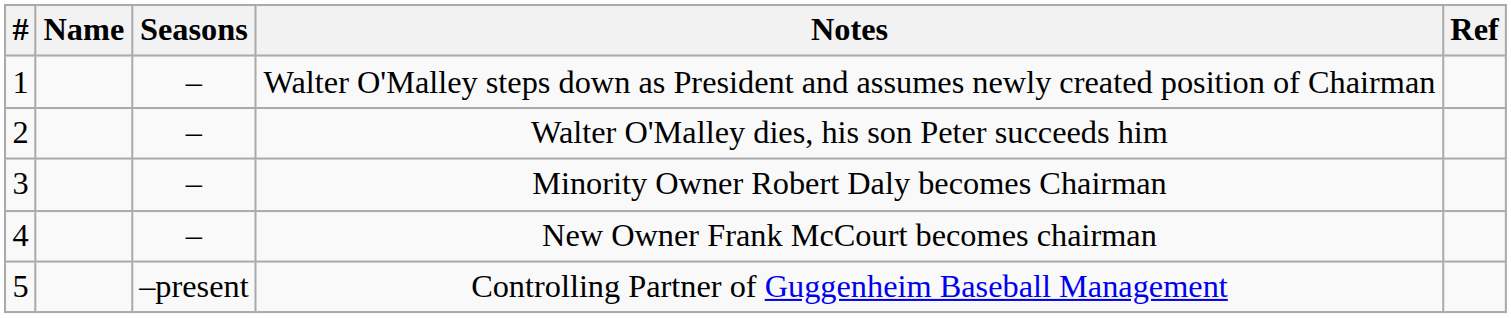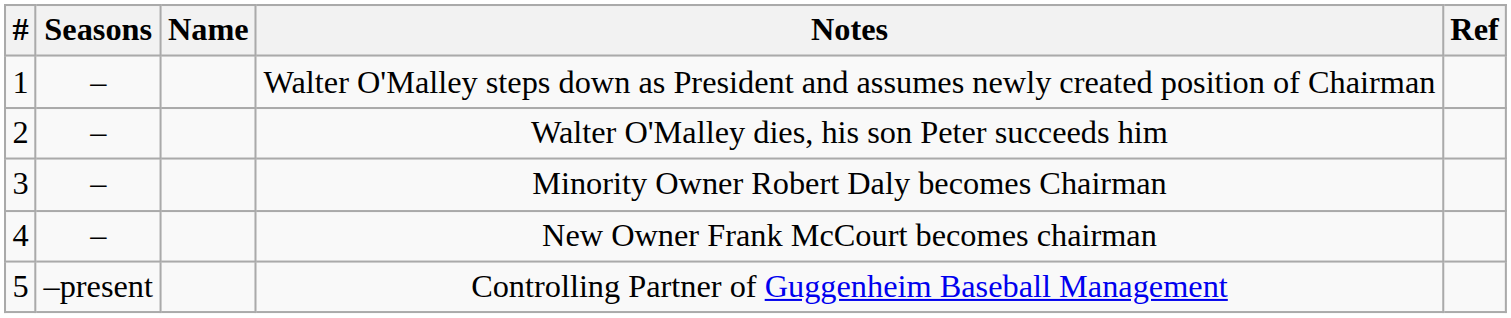columns swapped: (84, 30) <-> (194, 30)
